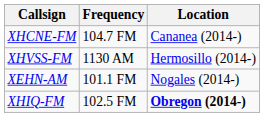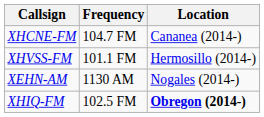(108, 58) 1130 AM -> (109, 58) 101.1 FM
(109, 79) 101.1 FM -> (108, 79) 1130 AM
